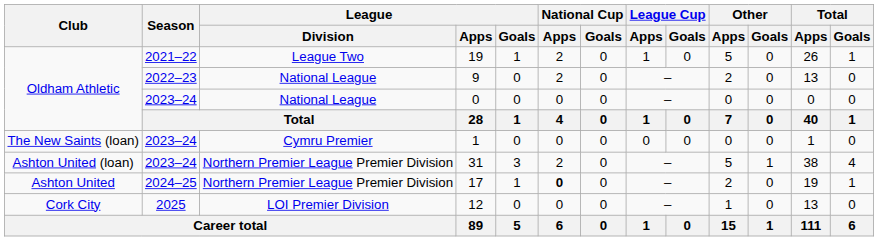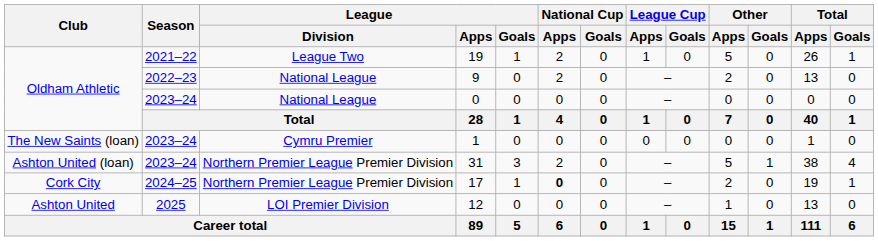(73, 183) Ashton United -> (73, 183) Cork City
(73, 204) Cork City -> (73, 204) Ashton United
